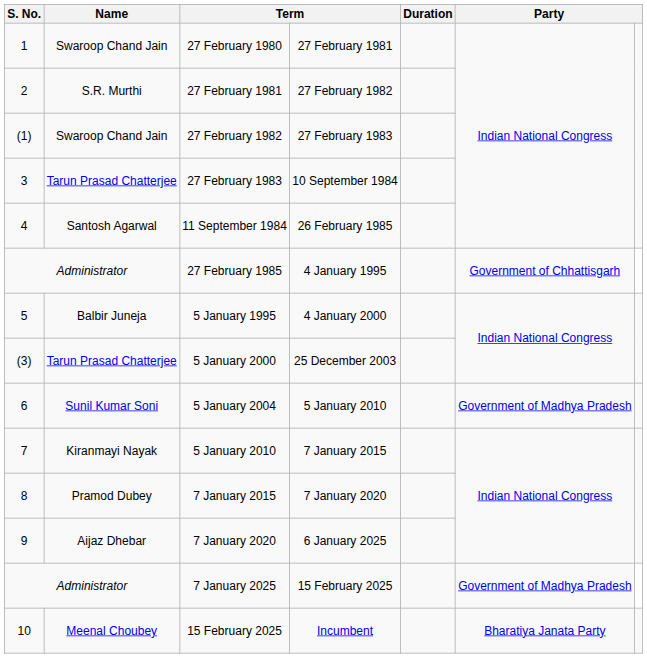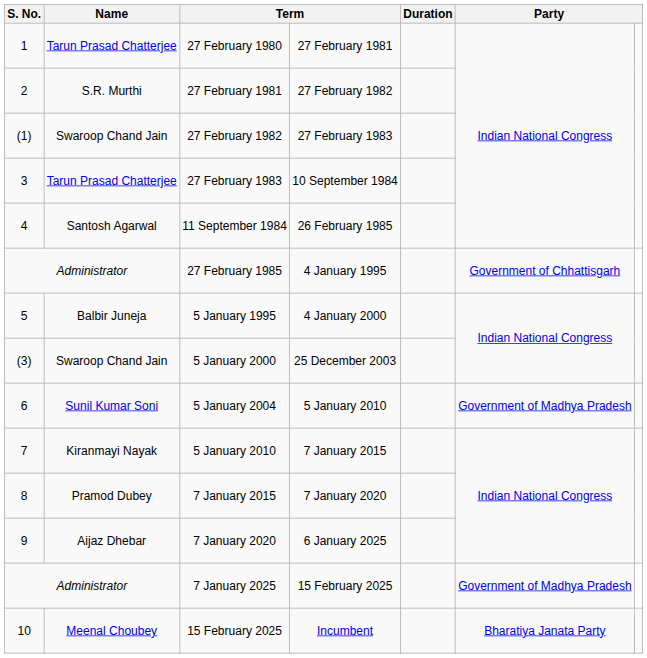(112, 46) Swaroop Chand Jain -> (112, 46) Tarun Prasad Chatterjee
(112, 361) Tarun Prasad Chatterjee -> (112, 361) Swaroop Chand Jain
